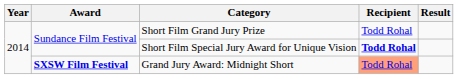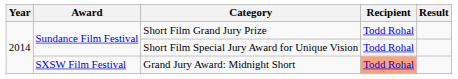(389, 47) bold -> (389, 47) normal
(81, 64) bold -> (81, 64) normal
